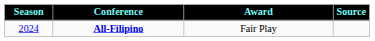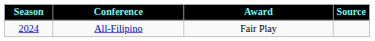(118, 28) bold -> (118, 28) normal
